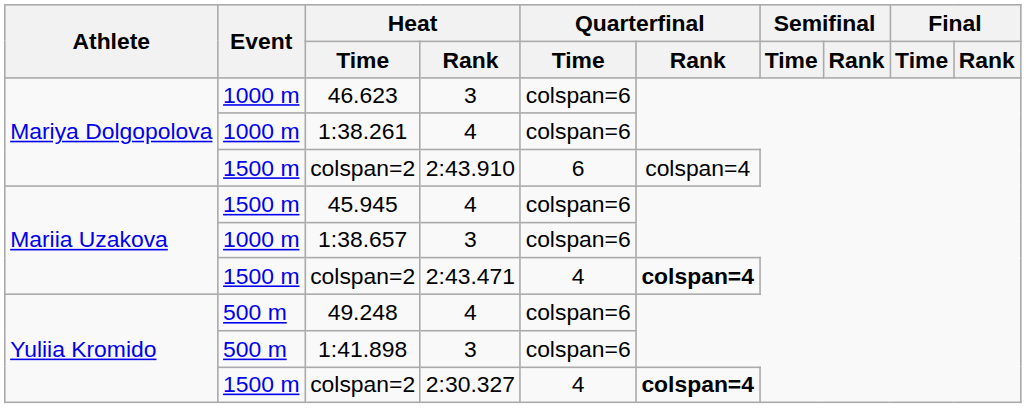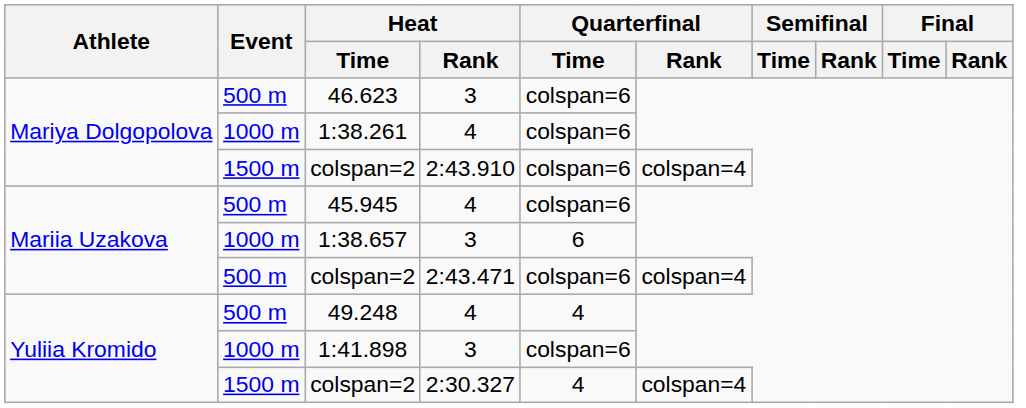(261, 96) 1000 m -> (255, 96) 500 m
(578, 168) 6 -> (578, 168) colspan=6
(261, 204) 1500 m -> (255, 204) 500 m
(578, 240) colspan=6 -> (578, 240) 6
(261, 276) 1500 m -> (255, 276) 500 m
(578, 276) 4 -> (578, 276) colspan=6
(698, 276) bold -> (694, 276) normal
(578, 313) colspan=6 -> (578, 313) 4
(255, 349) 500 m -> (261, 349) 1000 m
(698, 385) bold -> (694, 385) normal
